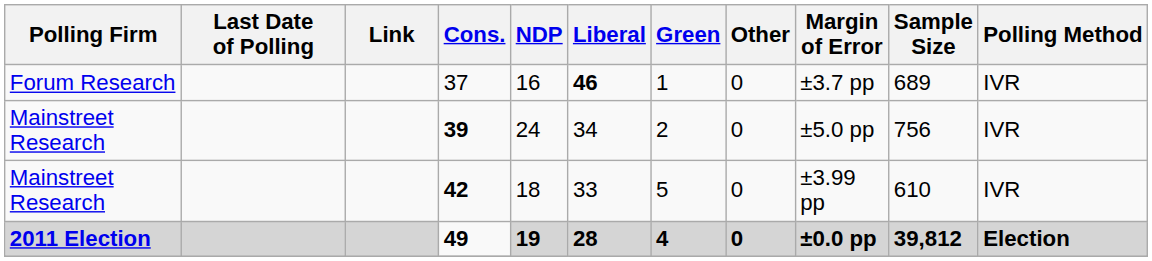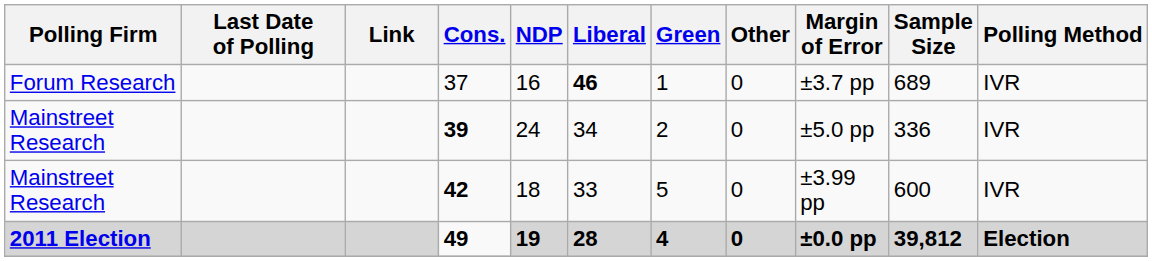(912, 130) 756 -> (912, 130) 336
(912, 190) 610 -> (912, 190) 600
